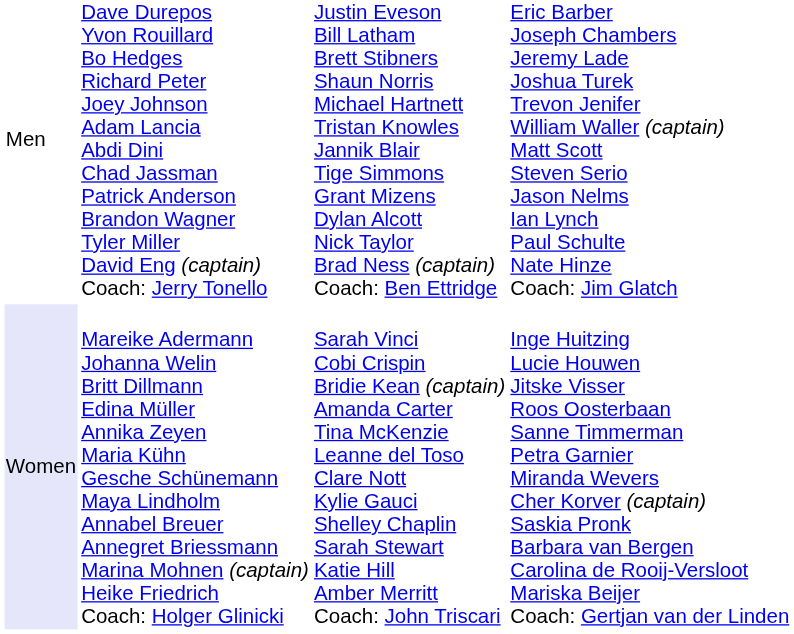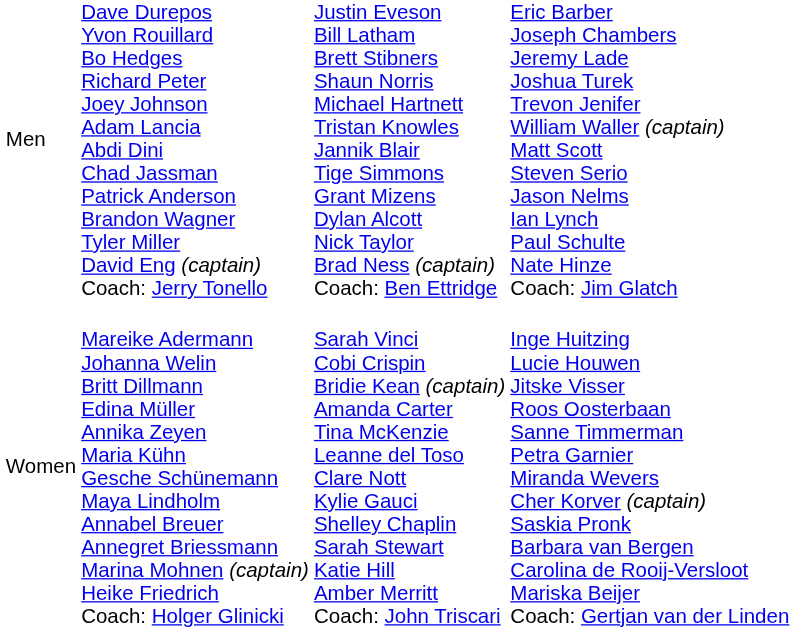(41, 466) lavender background -> (41, 466) no background
